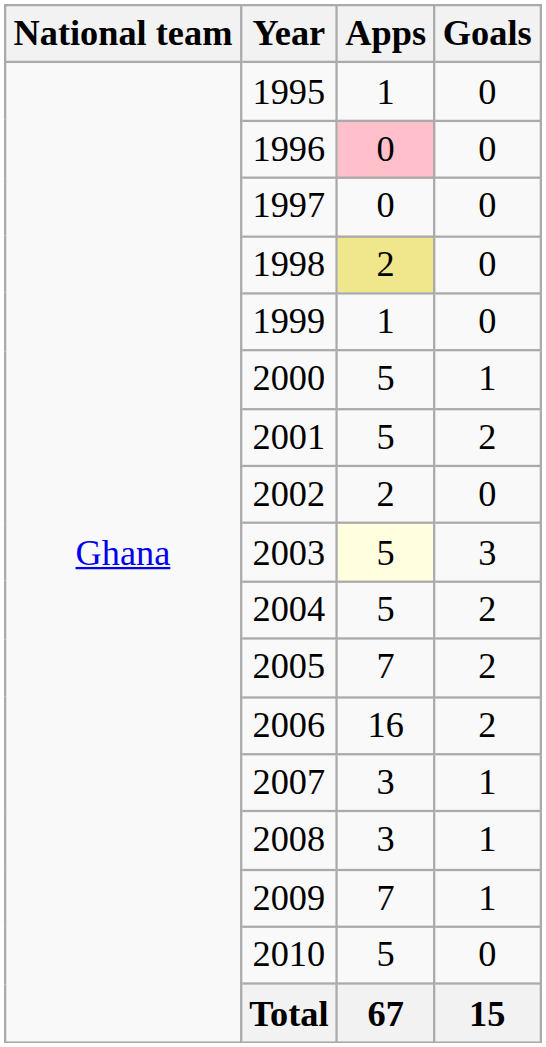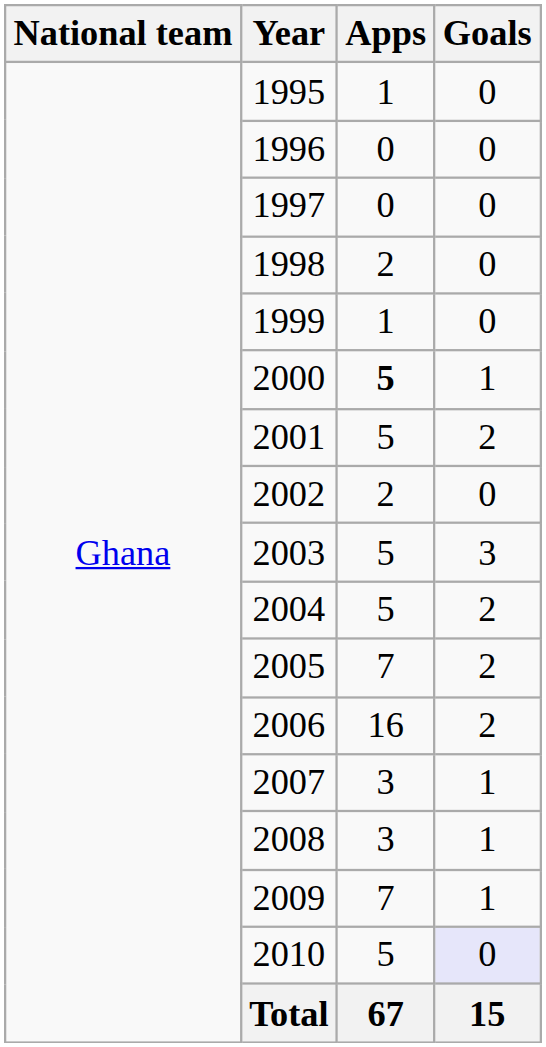(386, 148) pink background -> (386, 148) no background
(386, 263) khaki background -> (386, 263) no background
(386, 378) normal -> (386, 378) bold
(386, 551) lightyellow background -> (386, 551) no background
(487, 954) no background -> (487, 954) lavender background
